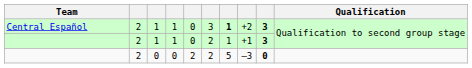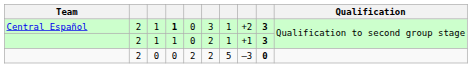(175, 26) normal -> (175, 26) bold
(229, 26) bold -> (229, 26) normal
